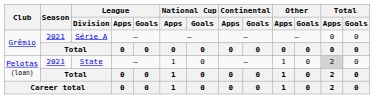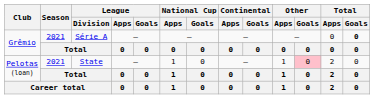(356, 37) normal -> (356, 37) bold
(308, 62) no background -> (308, 62) pink background
(332, 62) lightgrey background -> (332, 62) no background
